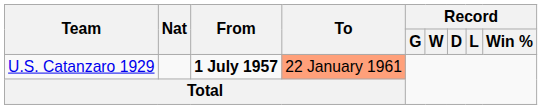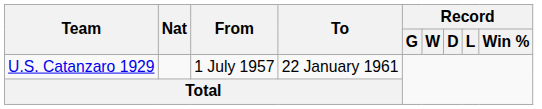(236, 66) bold -> (234, 66) normal
(344, 66) lightsalmon background -> (340, 66) no background
